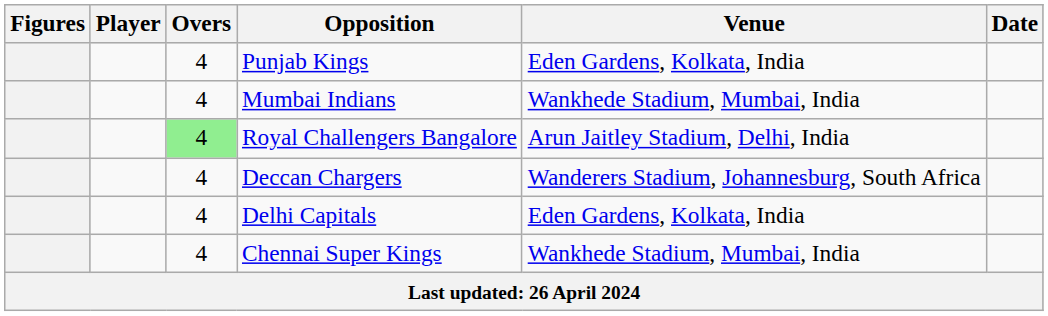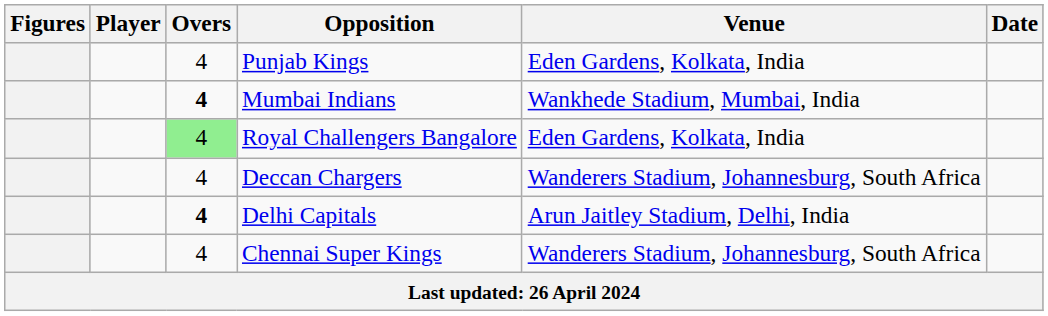(201, 100) normal -> (201, 100) bold
(689, 138) Arun Jaitley Stadium, Delhi, India -> (666, 138) Eden Gardens, Kolkata, India
(201, 214) normal -> (201, 214) bold
(666, 214) Eden Gardens, Kolkata, India -> (689, 214) Arun Jaitley Stadium, Delhi, India
(694, 253) Wankhede Stadium, Mumbai, India -> (754, 253) Wanderers Stadium, Johannesburg, South Africa
